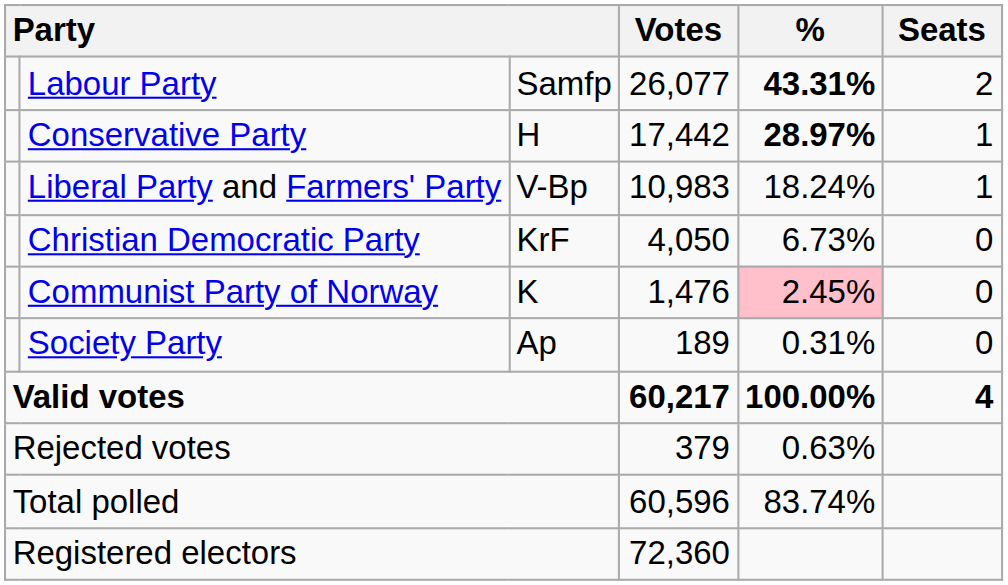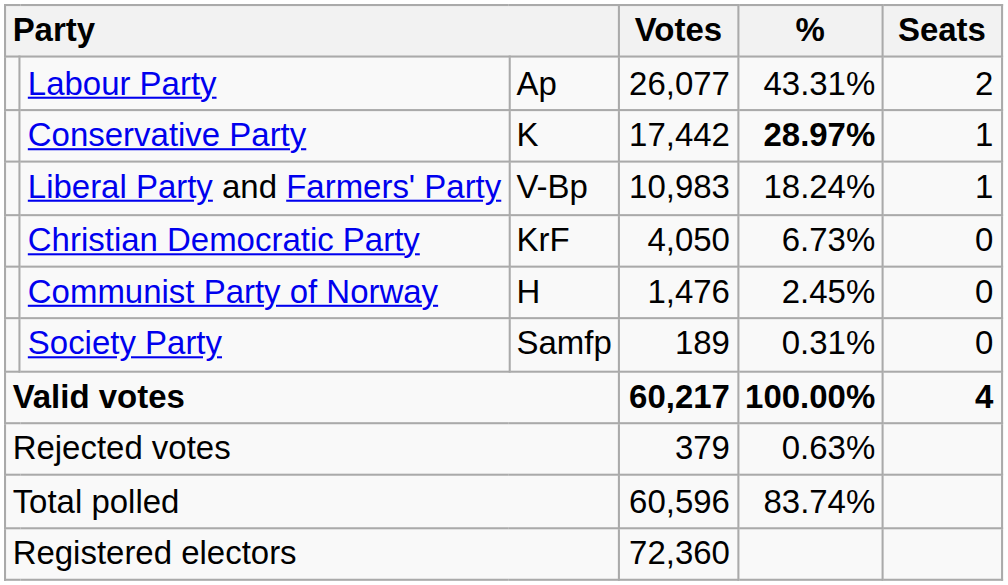(564, 82) Samfp -> (537, 82) Ap
(819, 82) bold -> (819, 82) normal
(528, 135) H -> (527, 135) K
(527, 291) K -> (528, 291) H
(829, 291) pink background -> (829, 291) no background
(537, 344) Ap -> (564, 344) Samfp
